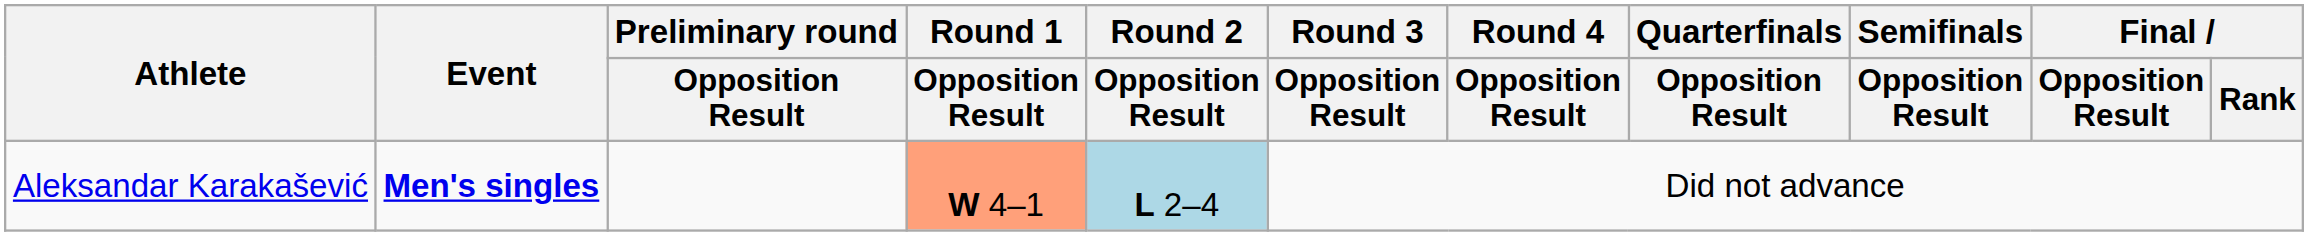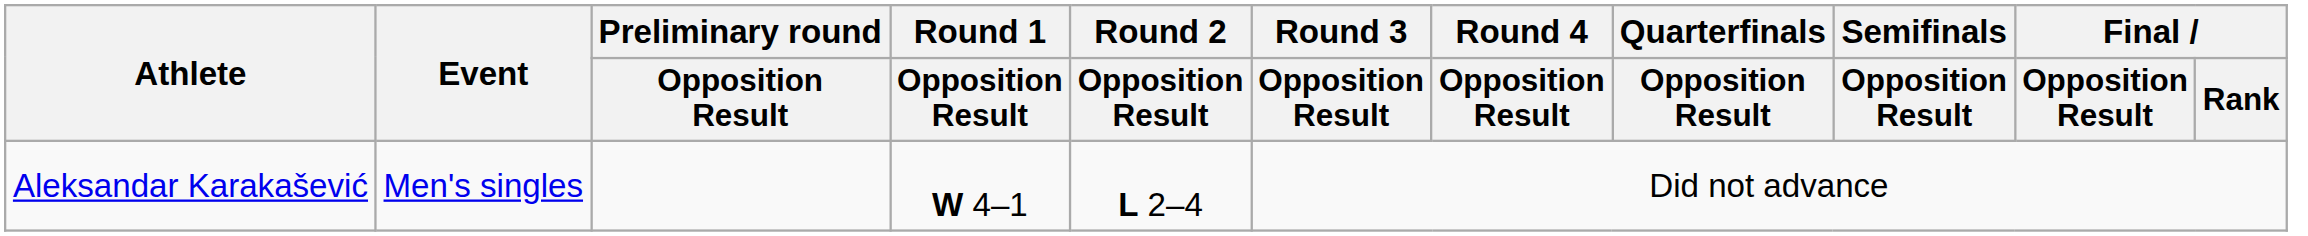(491, 186) bold -> (483, 186) normal
(996, 205) lightsalmon background -> (980, 205) no background
(1177, 205) lightblue background -> (1161, 205) no background
